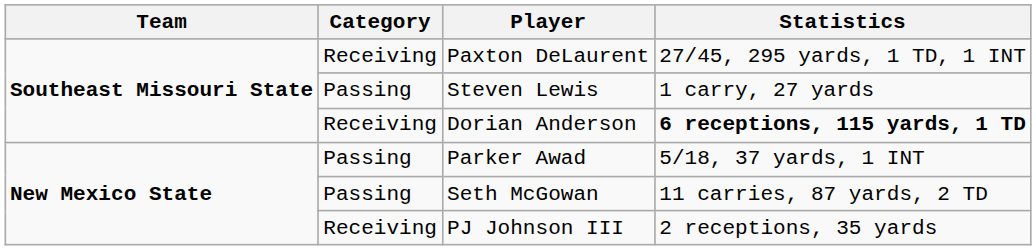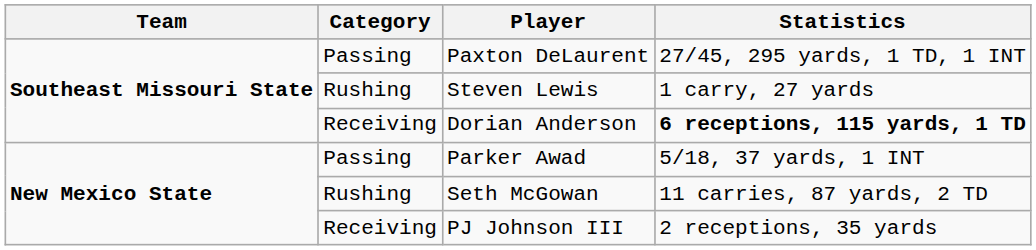(380, 56) Receiving -> (367, 56) Passing
(367, 91) Passing -> (367, 91) Rushing
(367, 194) Passing -> (367, 194) Rushing
